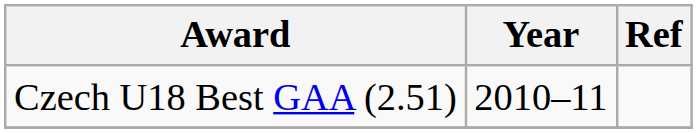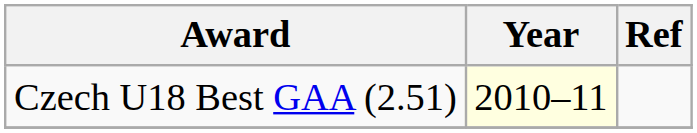(541, 95) no background -> (541, 95) lightyellow background
